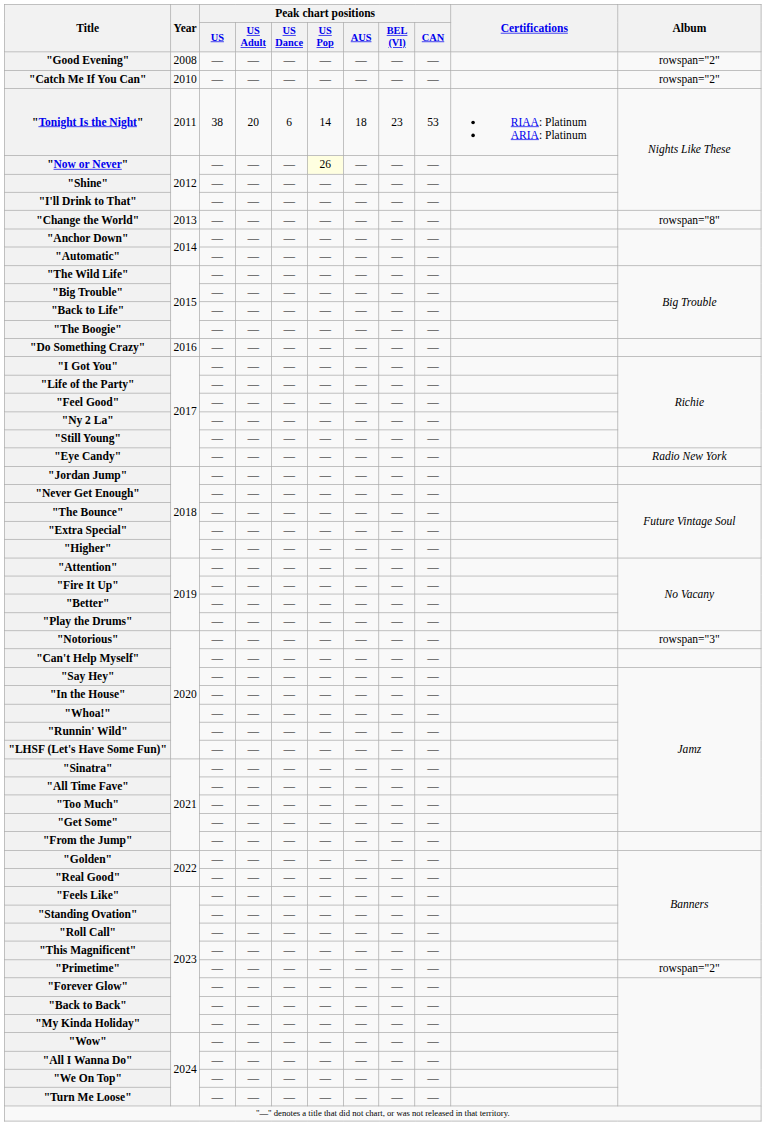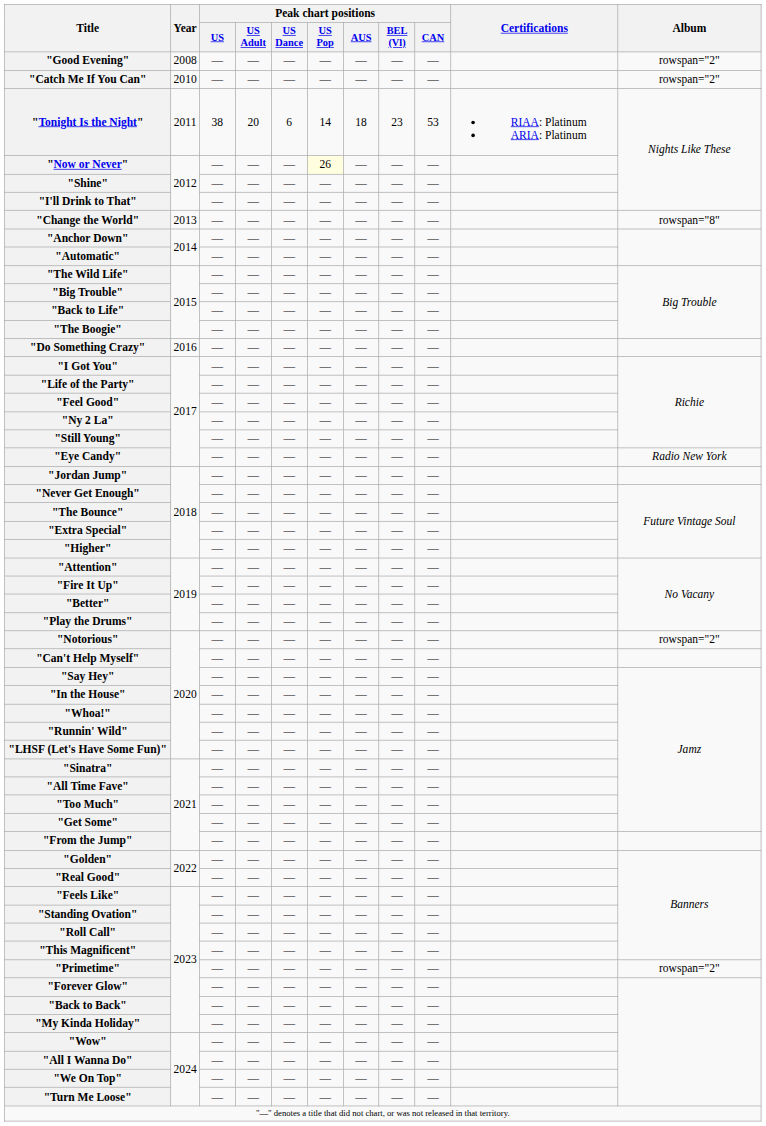(689, 640) rowspan="3" -> (689, 640) rowspan="2"
